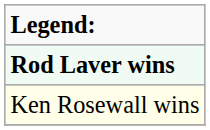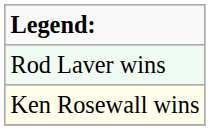(93, 64) bold -> (88, 64) normal
